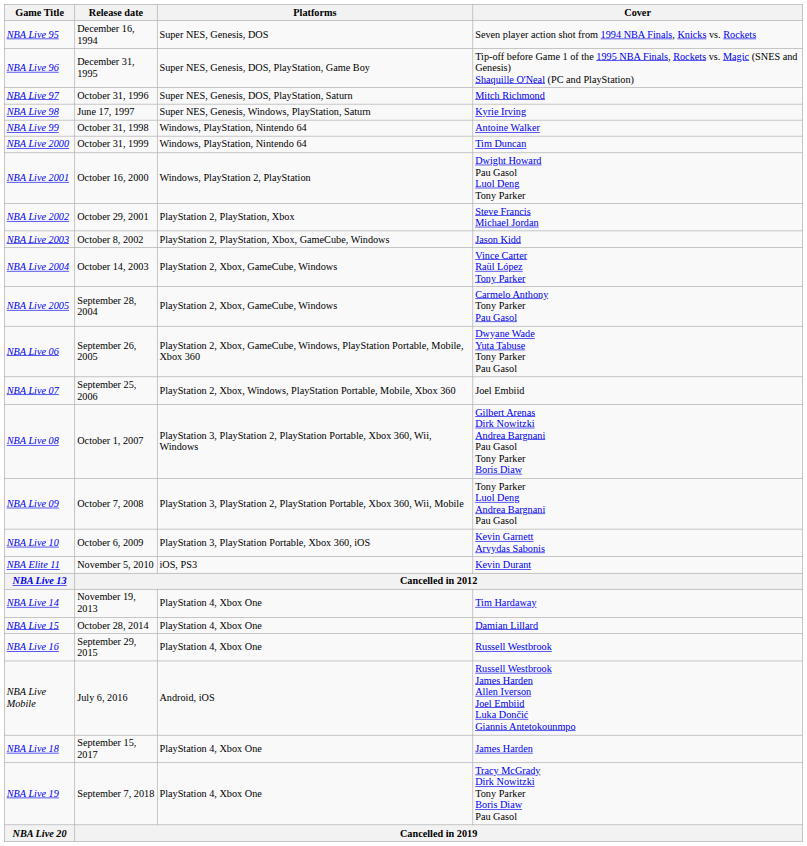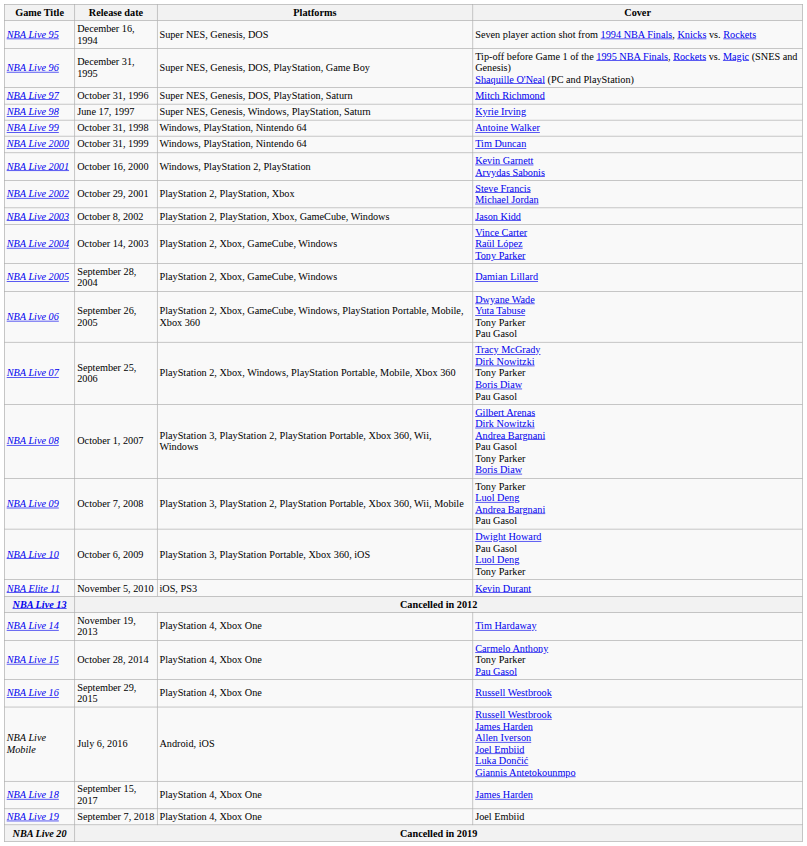(508, 178) Dwight Howard Pau Gasol Luol Deng Tony Parker -> (510, 166) Kevin Garnett Arvydas Sabonis
(512, 306) Carmelo Anthony Tony Parker Pau Gasol -> (507, 277) Damian Lillard
(500, 390) Joel Embiid -> (508, 373) Tracy McGrady Dirk Nowitzki Tony Parker Boris Diaw Pau Gasol
(510, 543) Kevin Garnett Arvydas Sabonis -> (508, 554) Dwight Howard Pau Gasol Luol Deng Tony Parker
(507, 625) Damian Lillard -> (512, 659) Carmelo Anthony Tony Parker Pau Gasol
(508, 794) Tracy McGrady Dirk Nowitzki Tony Parker Boris Diaw Pau Gasol -> (500, 817) Joel Embiid
